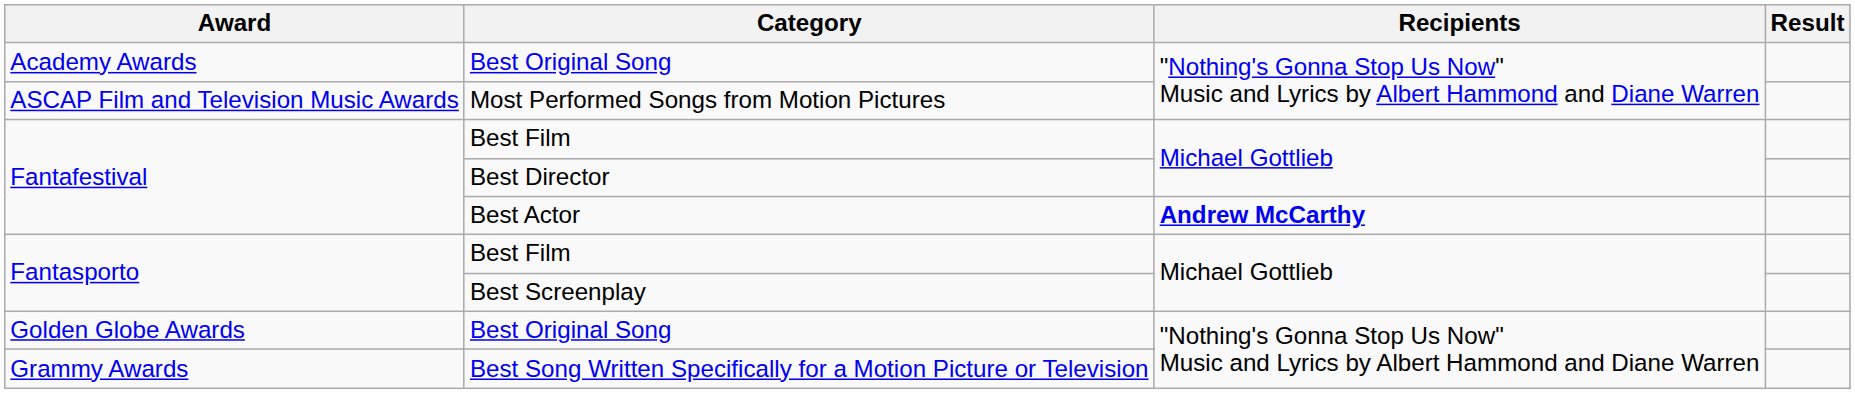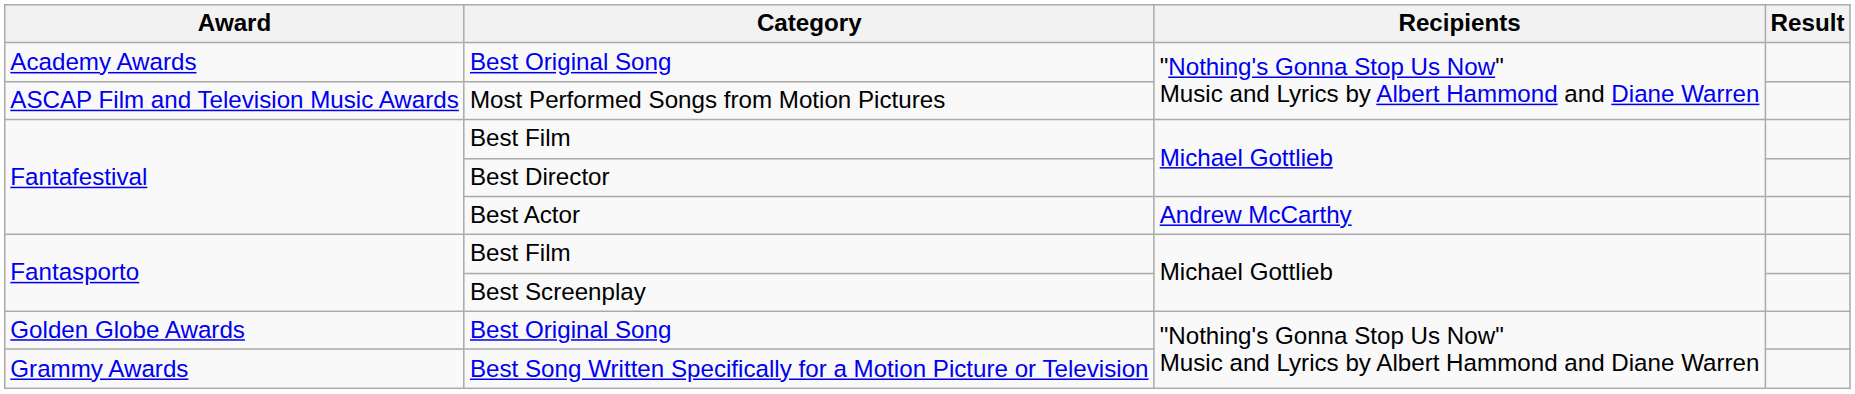(1262, 215) bold -> (1256, 215) normal
